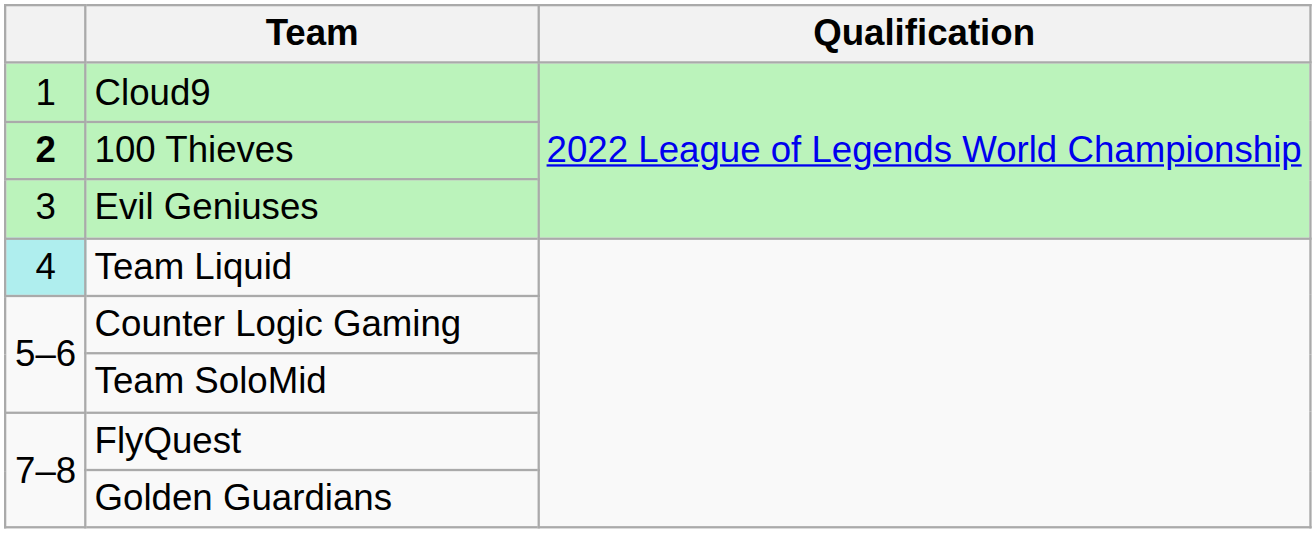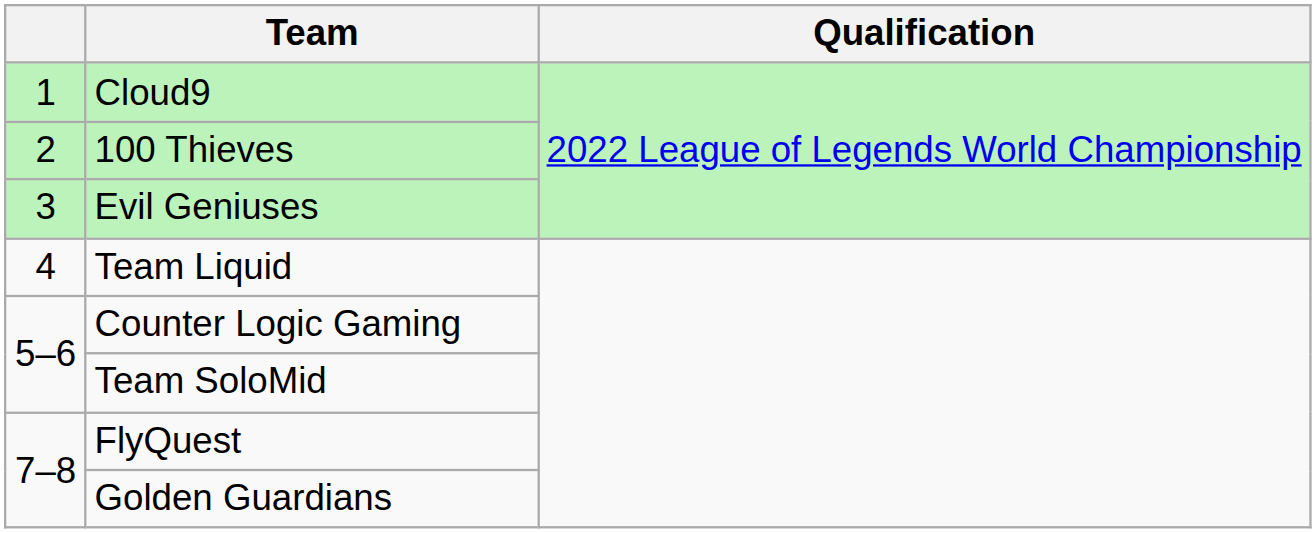(46, 149) bold -> (46, 149) normal
(46, 265) paleturquoise background -> (46, 265) no background
